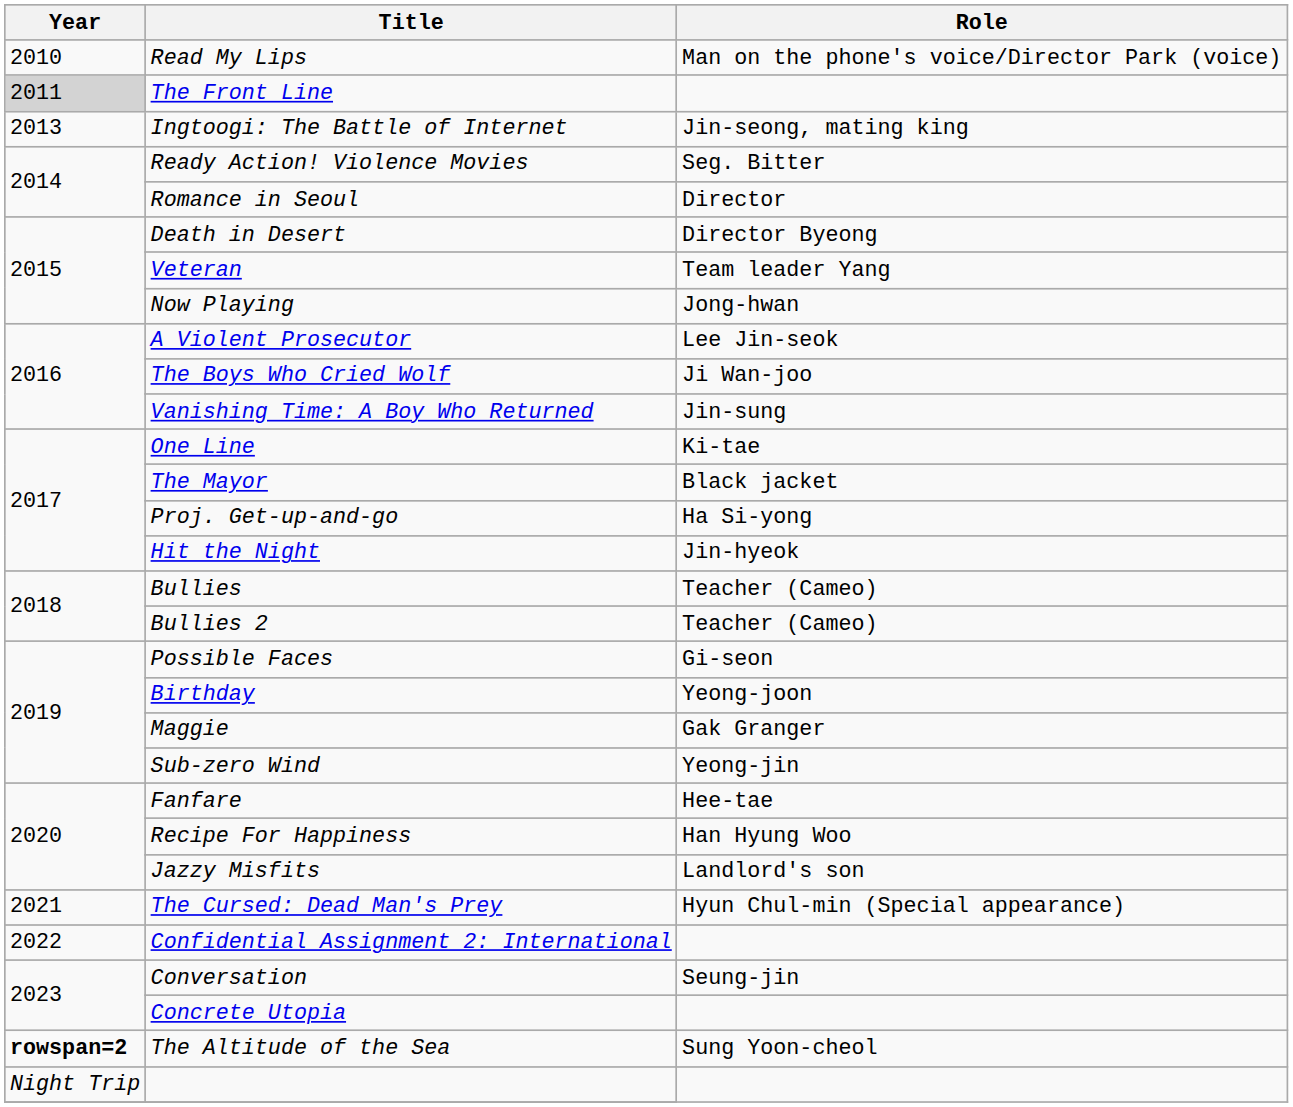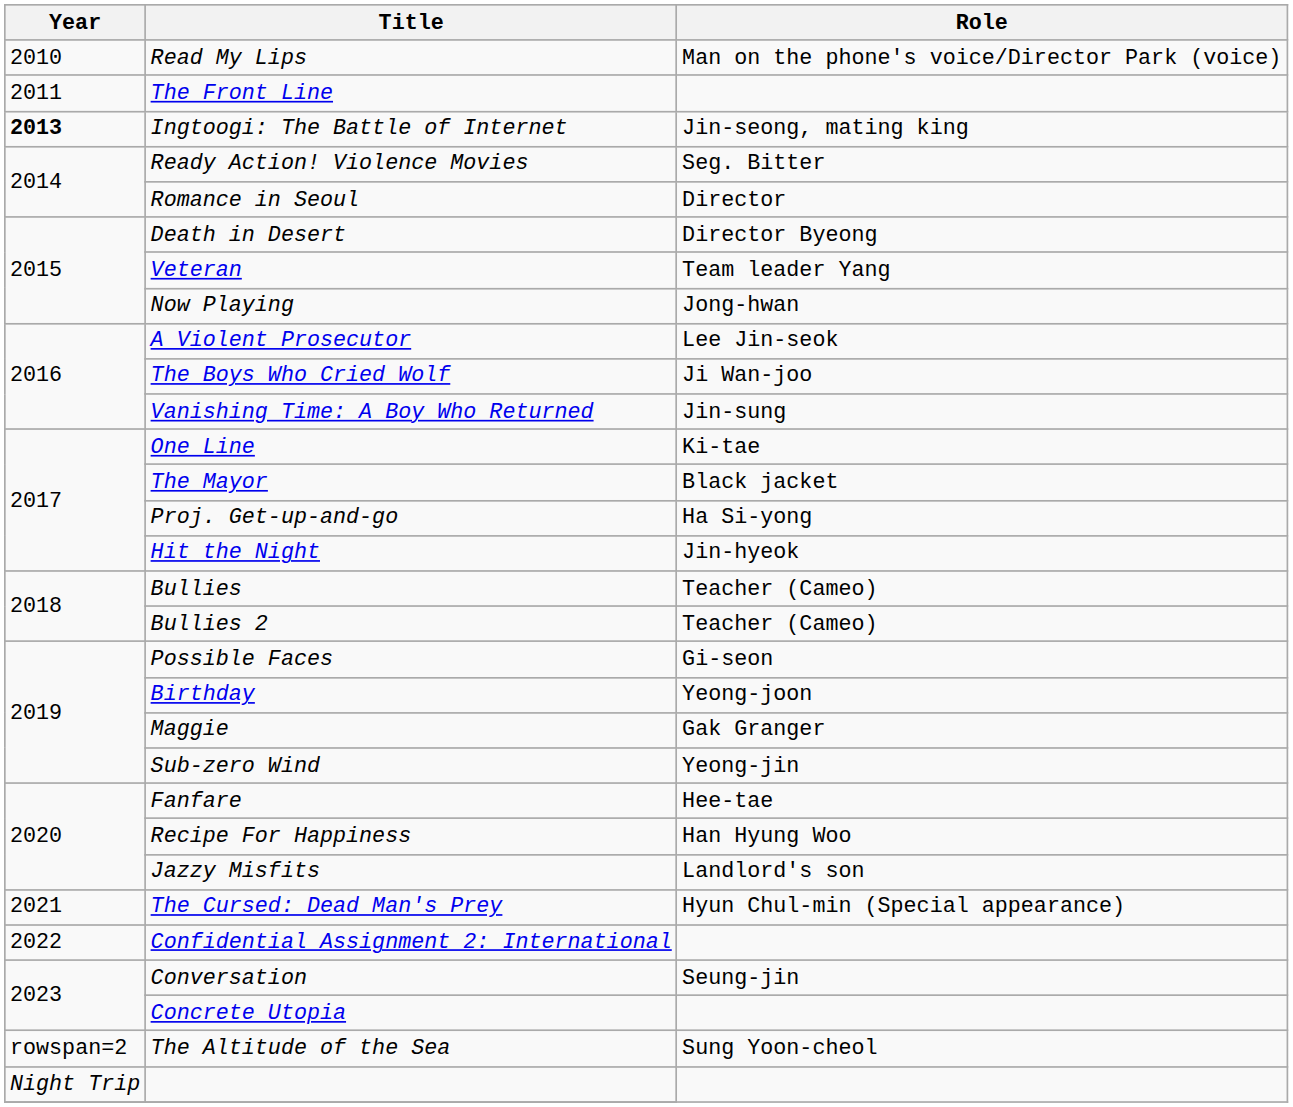(36, 93) lightgrey background -> (36, 93) no background
(36, 129) normal -> (36, 129) bold
(69, 1049) bold -> (69, 1049) normal
